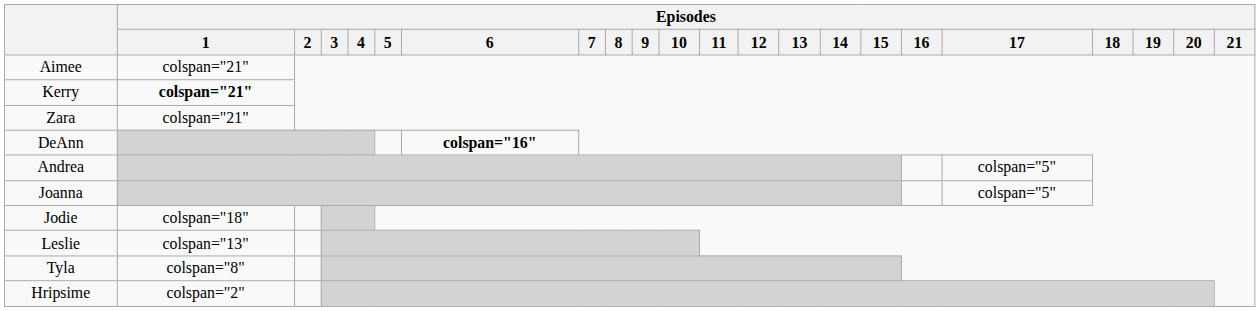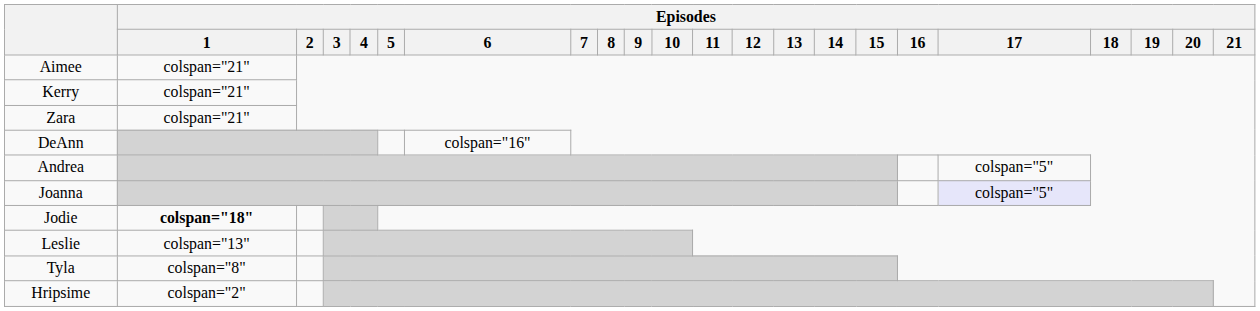(206, 92) bold -> (207, 92) normal
(490, 142) bold -> (488, 142) normal
(1017, 192) no background -> (1014, 192) lavender background
(206, 218) normal -> (207, 218) bold
